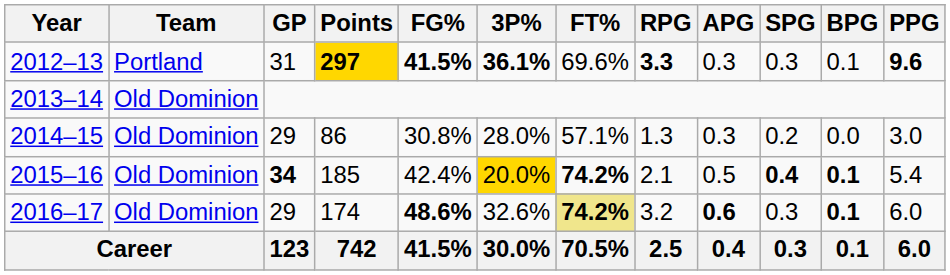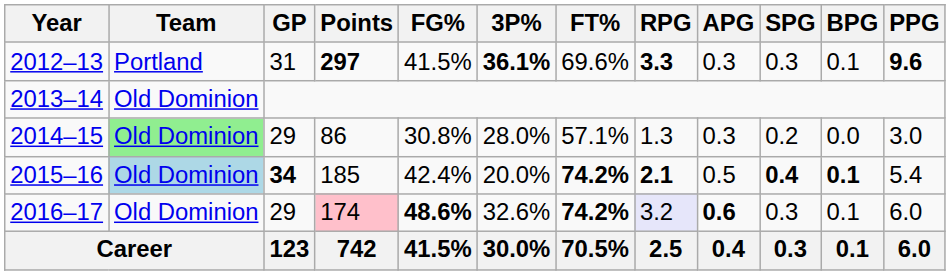(340, 61) gold background -> (340, 61) no background
(438, 61) bold -> (438, 61) normal
(186, 136) no background -> (186, 136) lightgreen background
(186, 174) no background -> (186, 174) lightblue background
(516, 174) gold background -> (516, 174) no background
(656, 174) normal -> (656, 174) bold
(340, 212) no background -> (340, 212) pink background
(595, 212) khaki background -> (595, 212) no background
(656, 212) no background -> (656, 212) lavender background
(843, 212) bold -> (843, 212) normal
